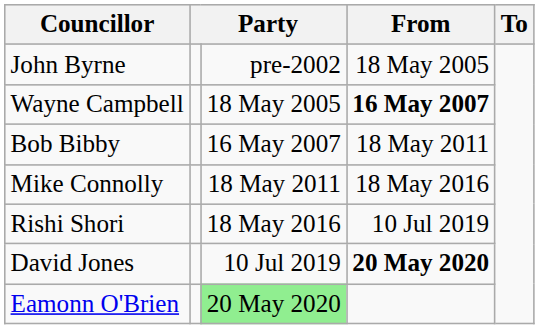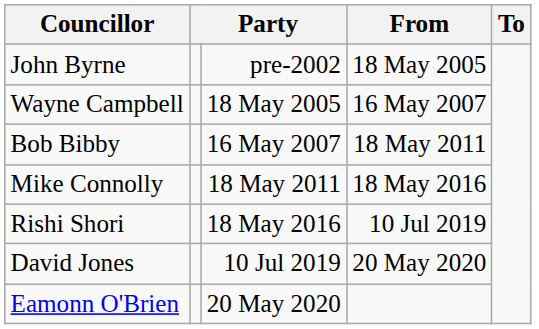(421, 104) bold -> (419, 104) normal
(421, 263) bold -> (419, 263) normal
(274, 303) lightgreen background -> (274, 303) no background
